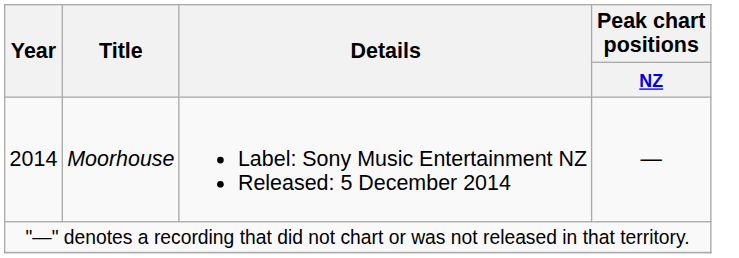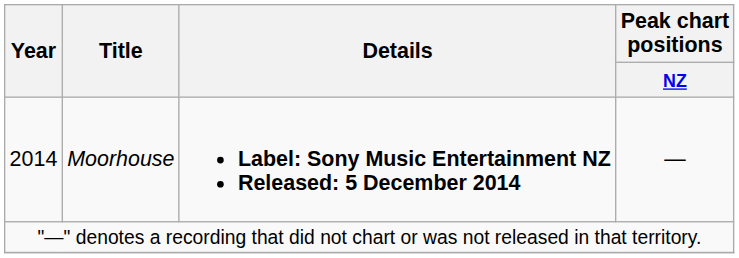(386, 171) normal -> (398, 171) bold
